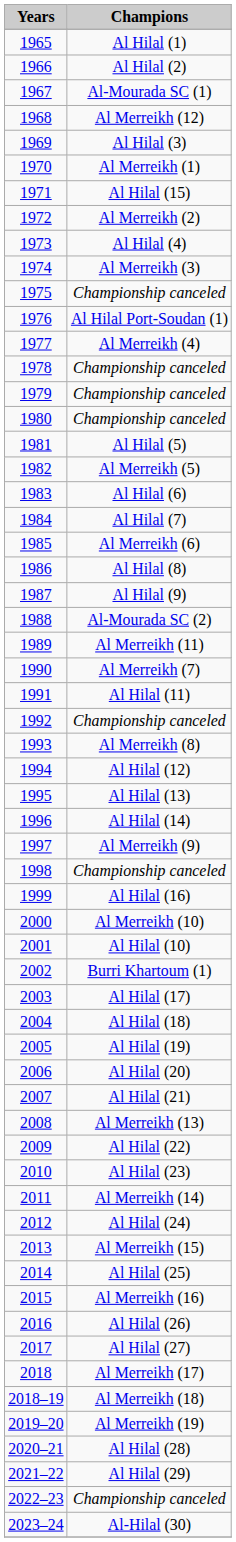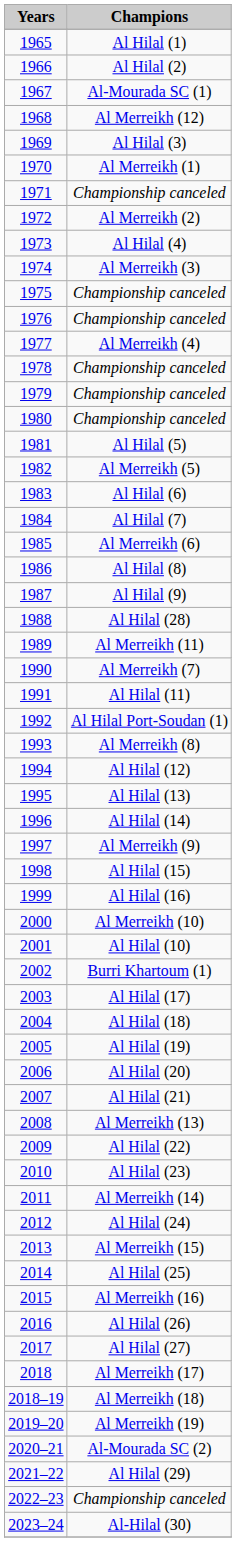(149, 192) Al Hilal (15) -> (149, 192) Championship canceled
(149, 318) Al Hilal Port-Soudan (1) -> (149, 318) Championship canceled
(149, 619) Al-Mourada SC (2) -> (149, 619) Al Hilal (28)
(149, 720) Championship canceled -> (149, 720) Al Hilal Port-Soudan (1)
(149, 871) Championship canceled -> (149, 871) Al Hilal (15)
(149, 1448) Al Hilal (28) -> (149, 1448) Al-Mourada SC (2)
